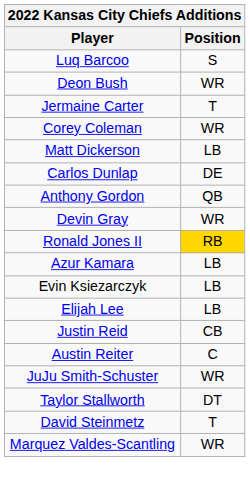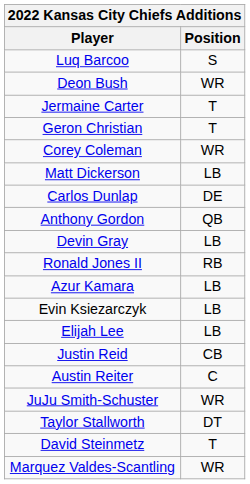+ row: (92, 128)
(213, 219) WR -> (213, 241) LB
(213, 241) gold background -> (213, 264) no background
